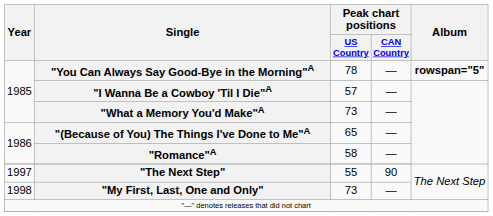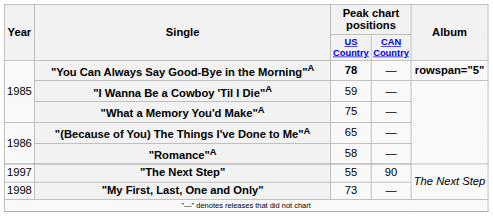(351, 70) normal -> (351, 70) bold
(351, 91) 57 -> (351, 91) 59
(351, 112) 73 -> (351, 112) 75
